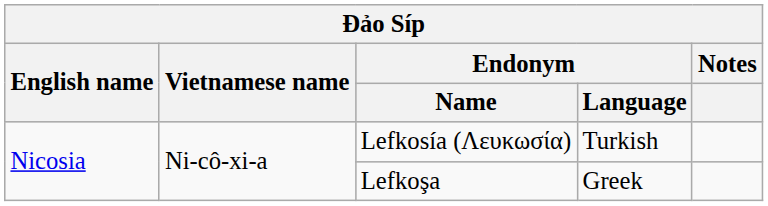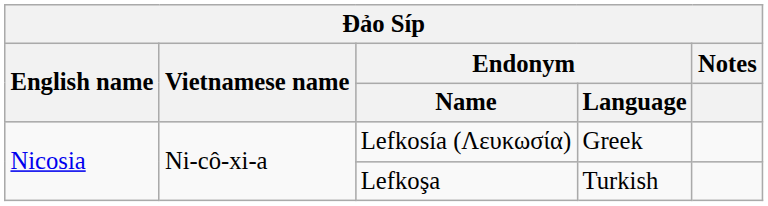(620, 141) Turkish -> (613, 141) Greek
(613, 180) Greek -> (620, 180) Turkish
